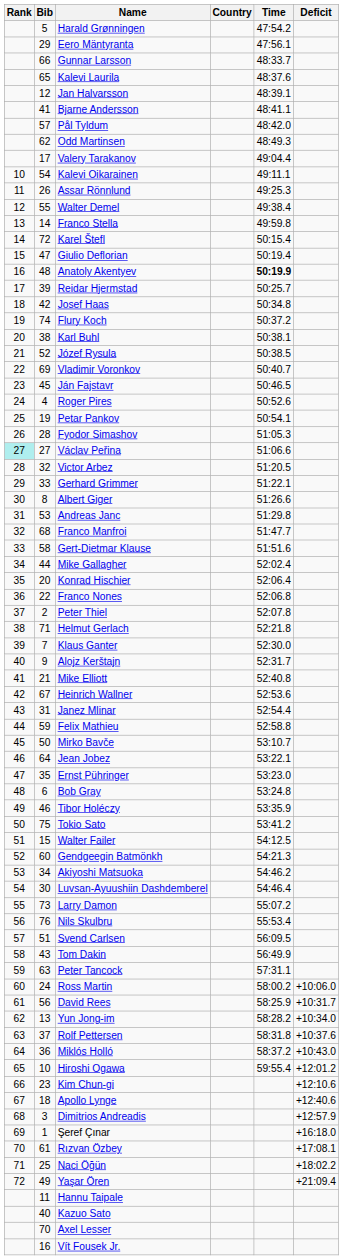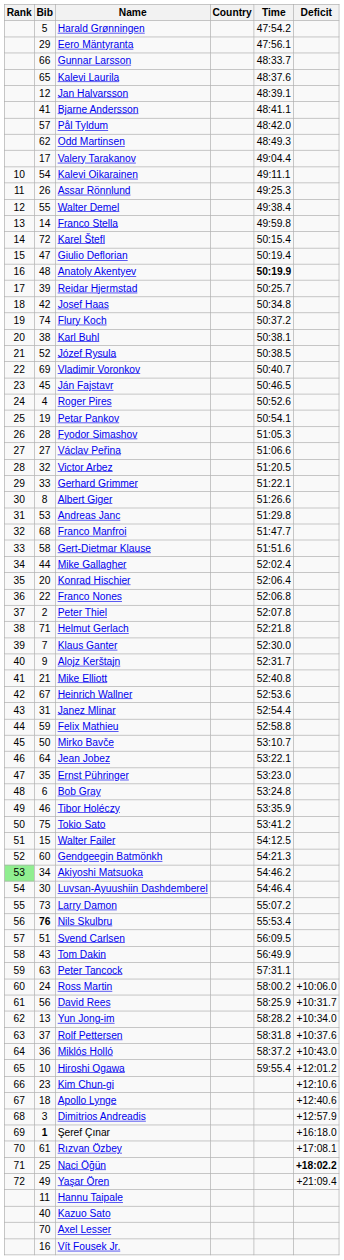(19, 451) paleturquoise background -> (19, 451) no background
(19, 873) no background -> (19, 873) lightgreen background
(45, 922) normal -> (45, 922) bold
(45, 1133) normal -> (45, 1133) bold
(316, 1165) normal -> (316, 1165) bold
